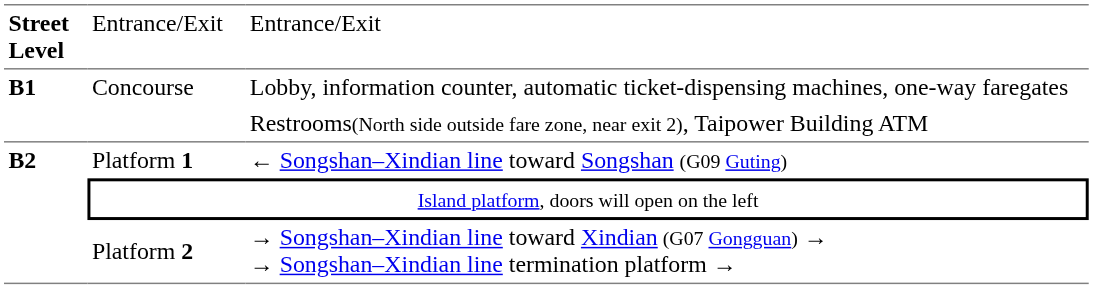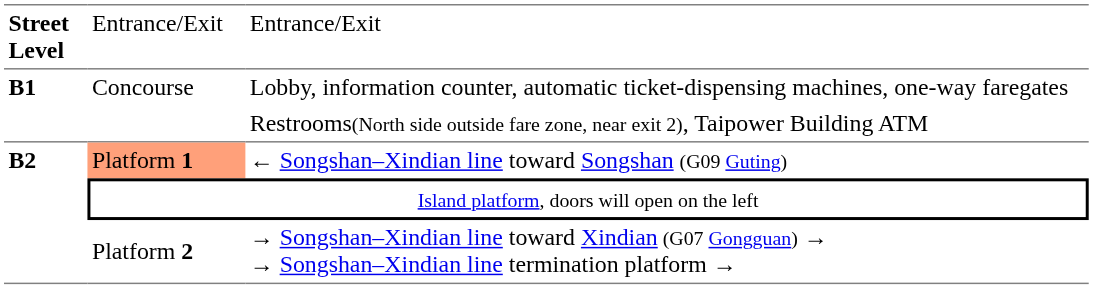(143, 160) no background -> (143, 160) lightsalmon background
